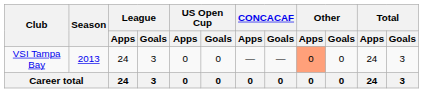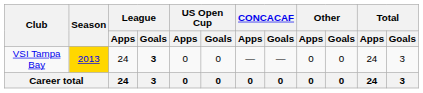(89, 60) no background -> (89, 60) gold background
(153, 60) normal -> (153, 60) bold
(311, 60) lightsalmon background -> (311, 60) no background
